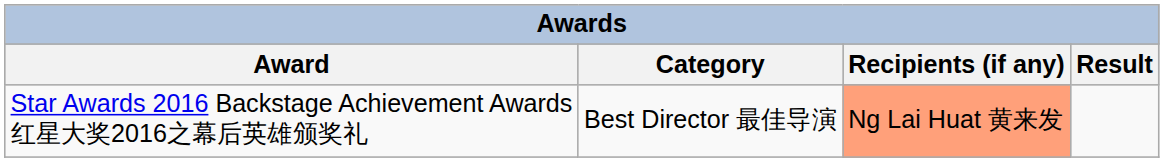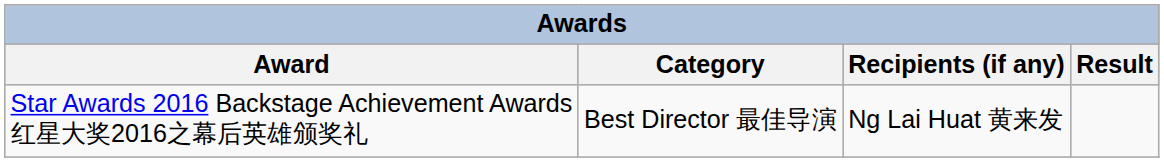(956, 119) lightsalmon background -> (956, 119) no background
